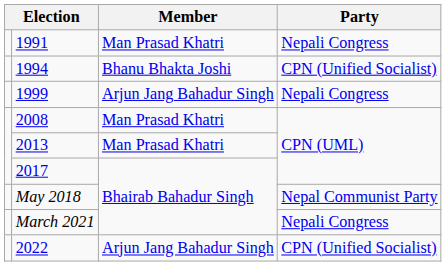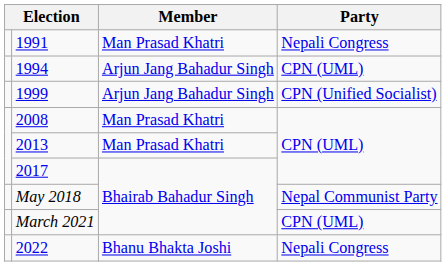(167, 68) Bhanu Bhakta Joshi -> (188, 68) Arjun Jang Bahadur Singh
(359, 68) CPN (Unified Socialist) -> (322, 68) CPN (UML)
(335, 94) Nepali Congress -> (359, 94) CPN (Unified Socialist)
(335, 222) Nepali Congress -> (322, 222) CPN (UML)
(188, 247) Arjun Jang Bahadur Singh -> (167, 247) Bhanu Bhakta Joshi
(359, 247) CPN (Unified Socialist) -> (335, 247) Nepali Congress
